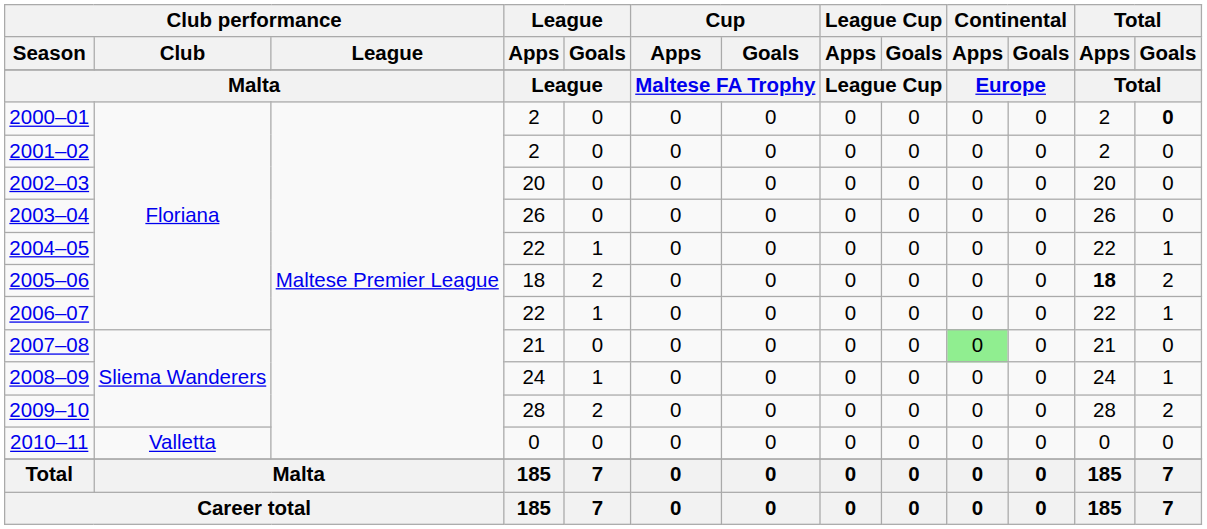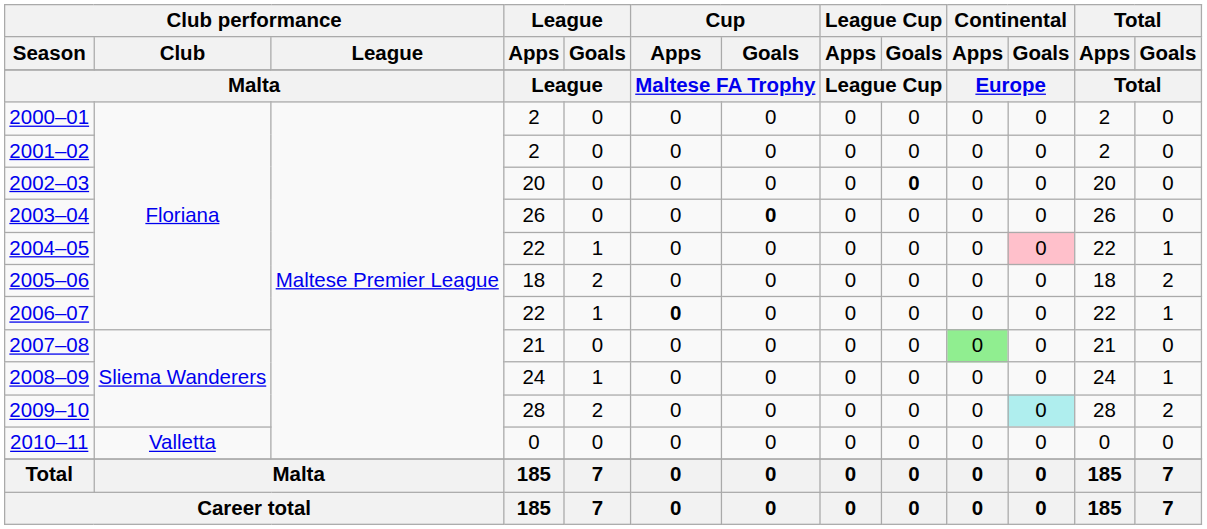(1168, 118) bold -> (1168, 118) normal
(914, 183) normal -> (914, 183) bold
(771, 215) normal -> (771, 215) bold
(1041, 248) no background -> (1041, 248) pink background
(1104, 280) bold -> (1104, 280) normal
(676, 313) normal -> (676, 313) bold
(1041, 410) no background -> (1041, 410) paleturquoise background
